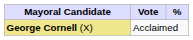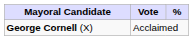(50, 27) khaki background -> (50, 27) no background
